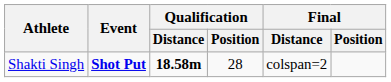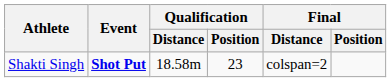(179, 64) bold -> (179, 64) normal
(235, 64) 28 -> (235, 64) 23
